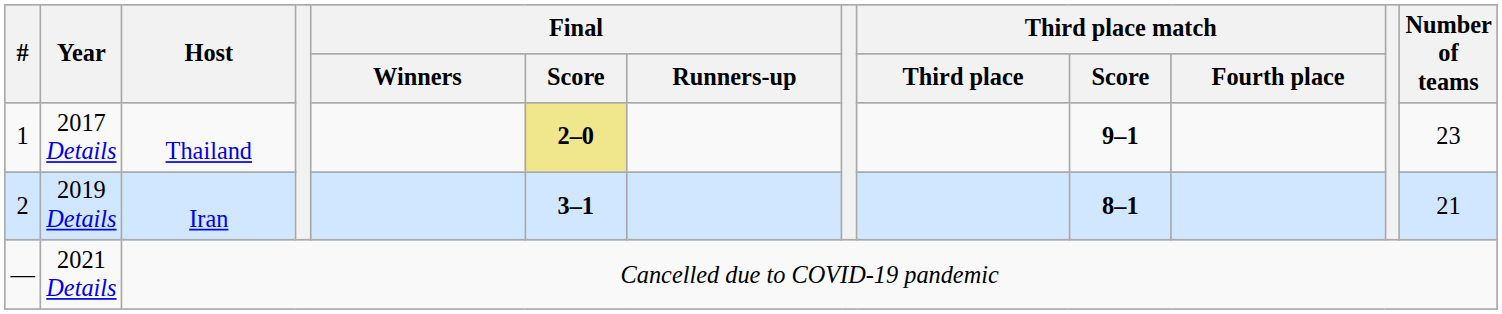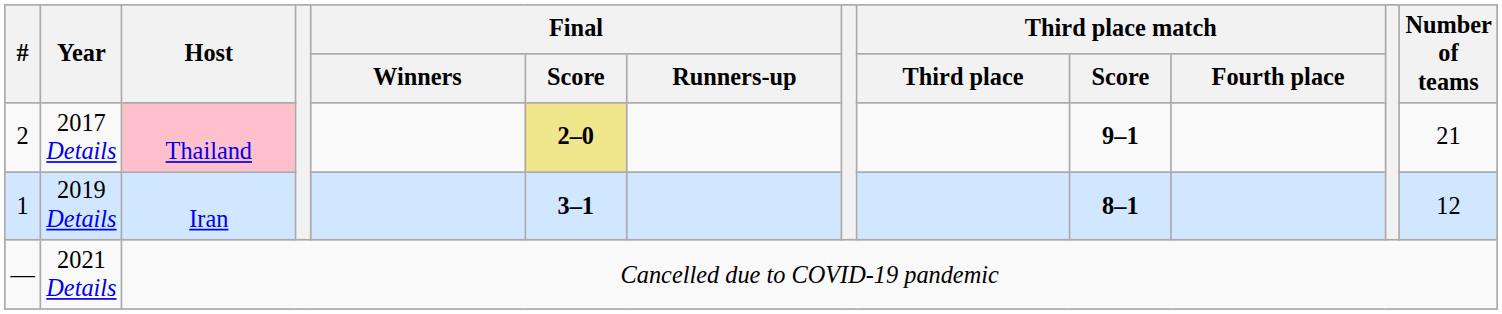(23, 136) 1 -> (23, 136) 2
(209, 151) no background -> (209, 151) pink background
(1448, 136) 23 -> (1448, 136) 21
(23, 205) 2 -> (23, 205) 1
(1448, 205) 21 -> (1448, 205) 12
